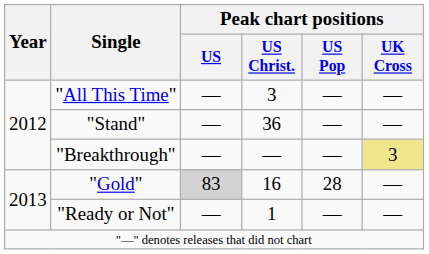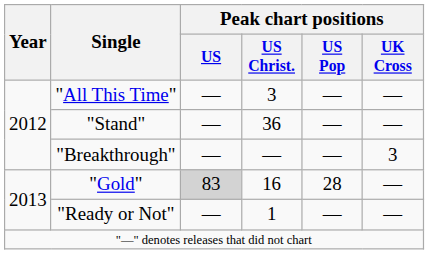(393, 154) khaki background -> (393, 154) no background
